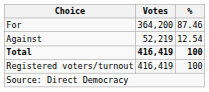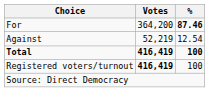(190, 25) normal -> (190, 25) bold
(155, 66) normal -> (155, 66) bold
